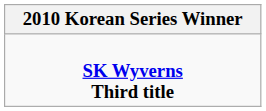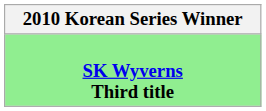(133, 80) no background -> (133, 80) lightgreen background
